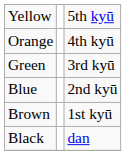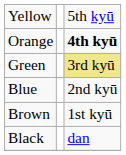(91, 41) normal -> (92, 41) bold
(91, 65) no background -> (91, 65) khaki background
